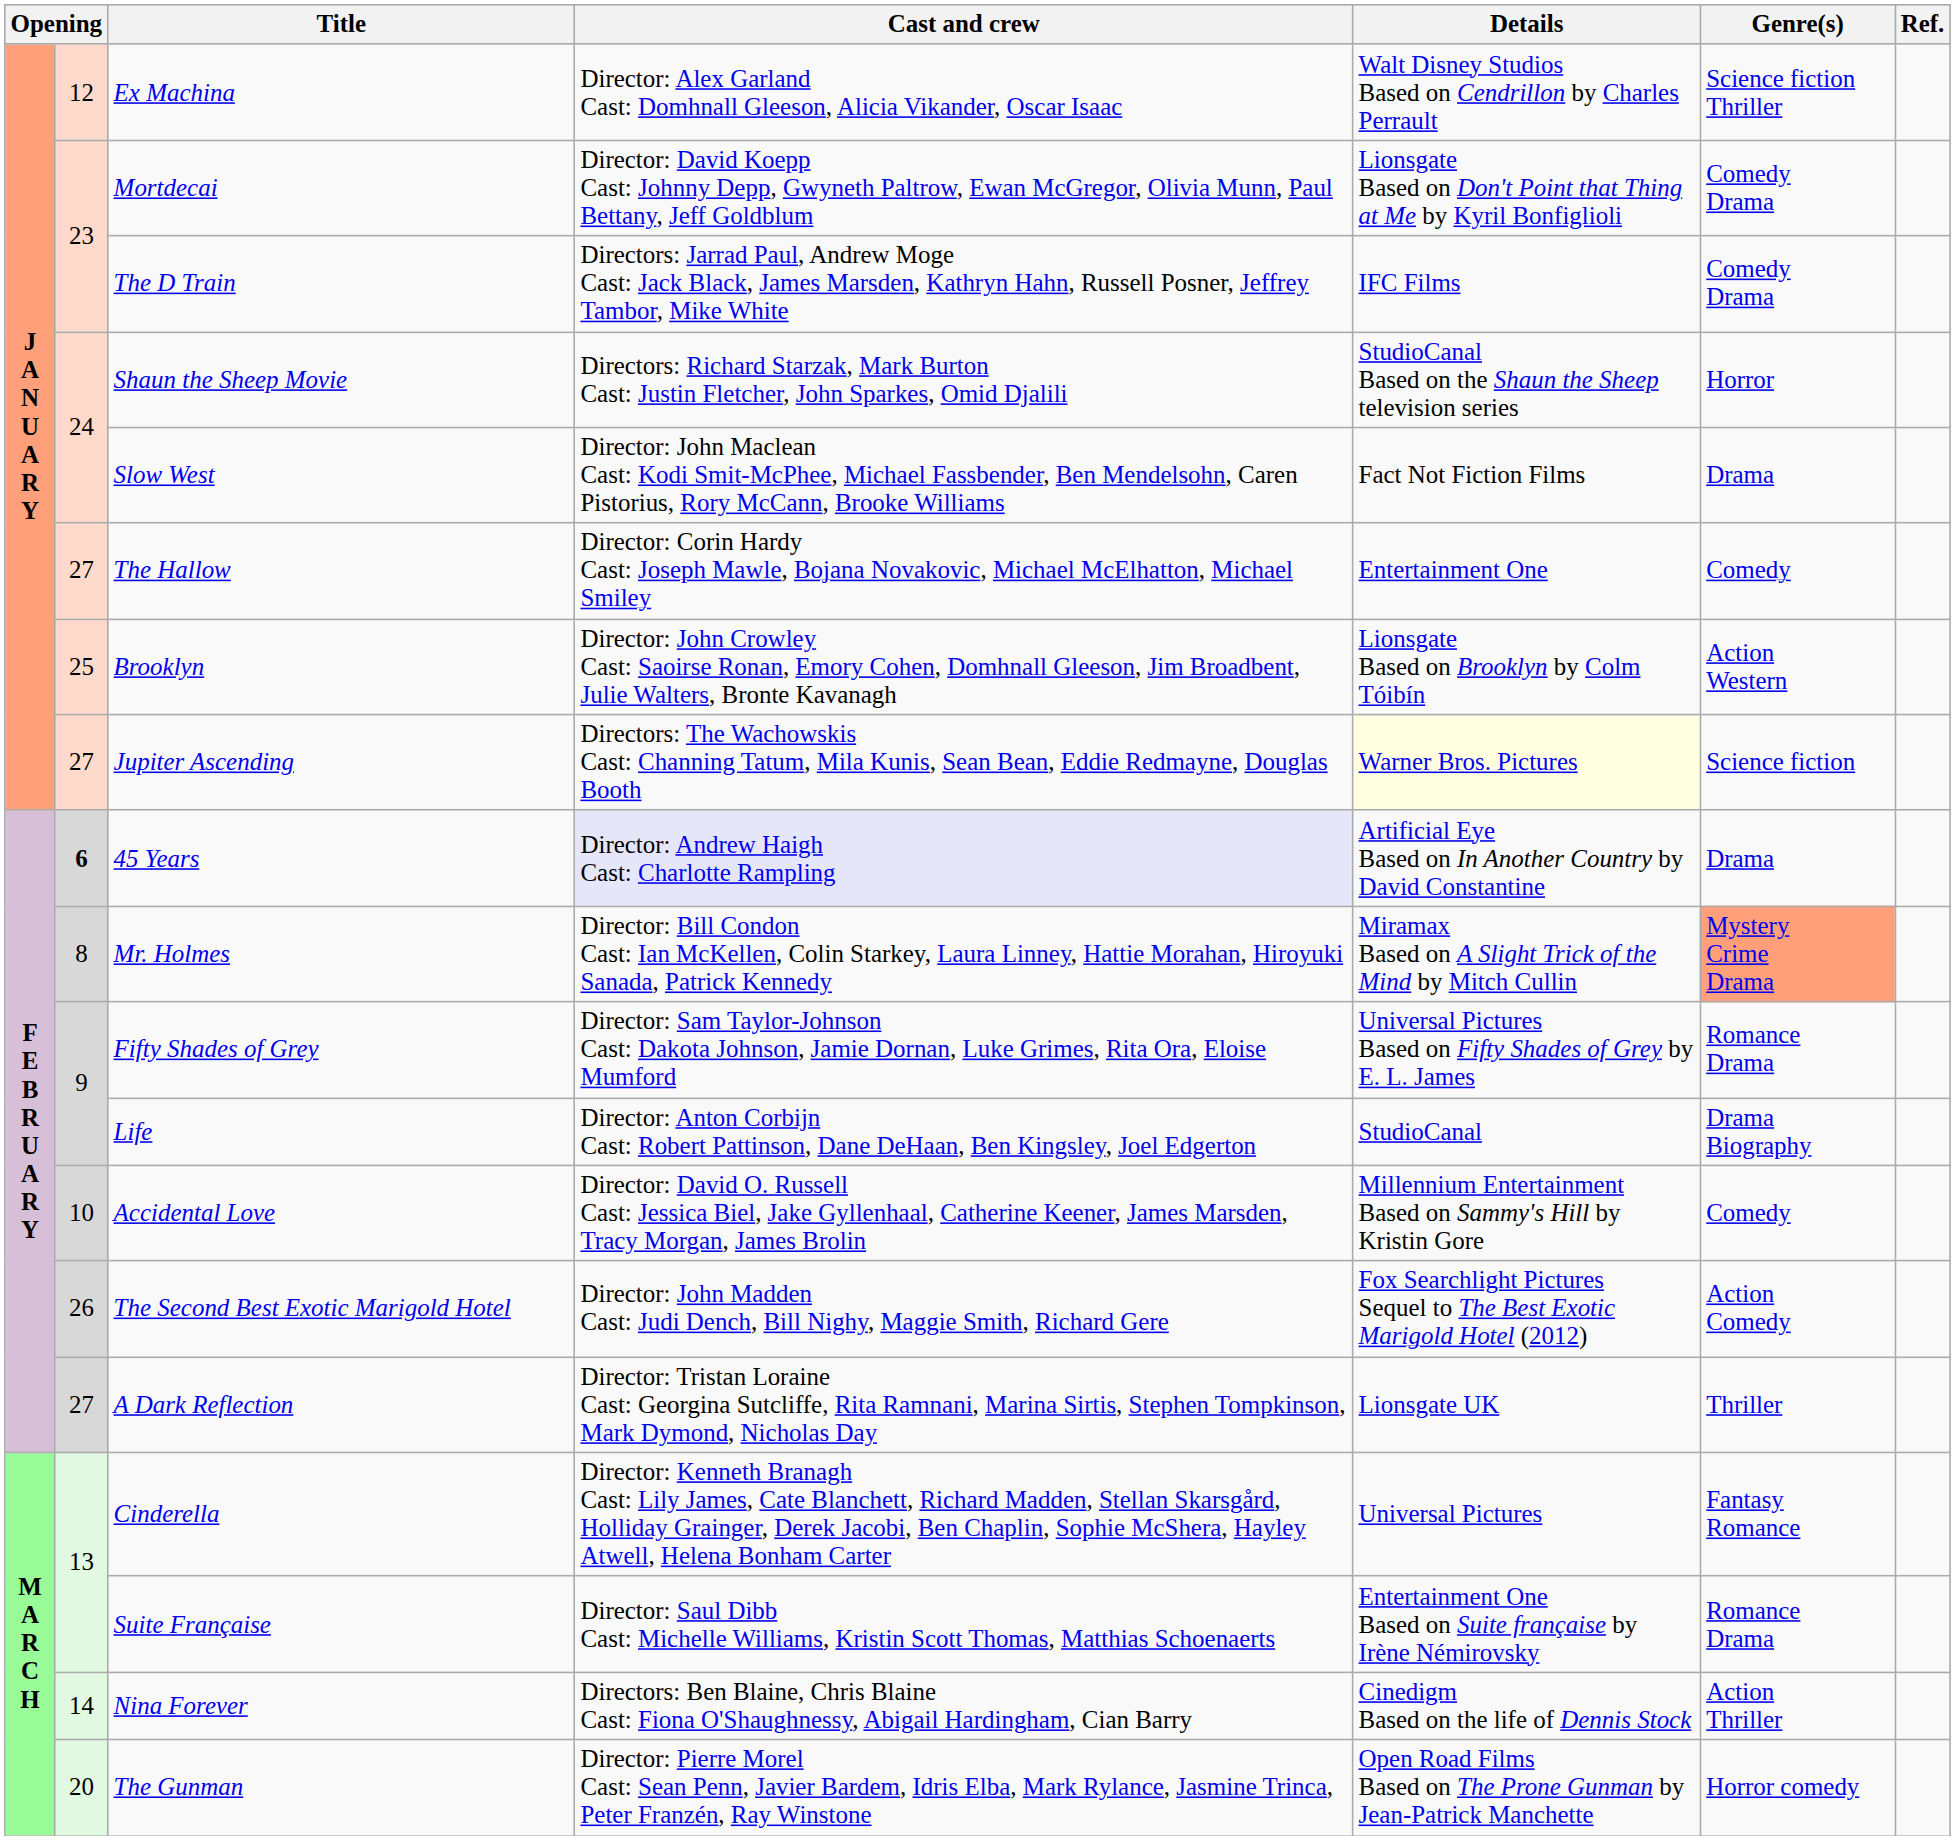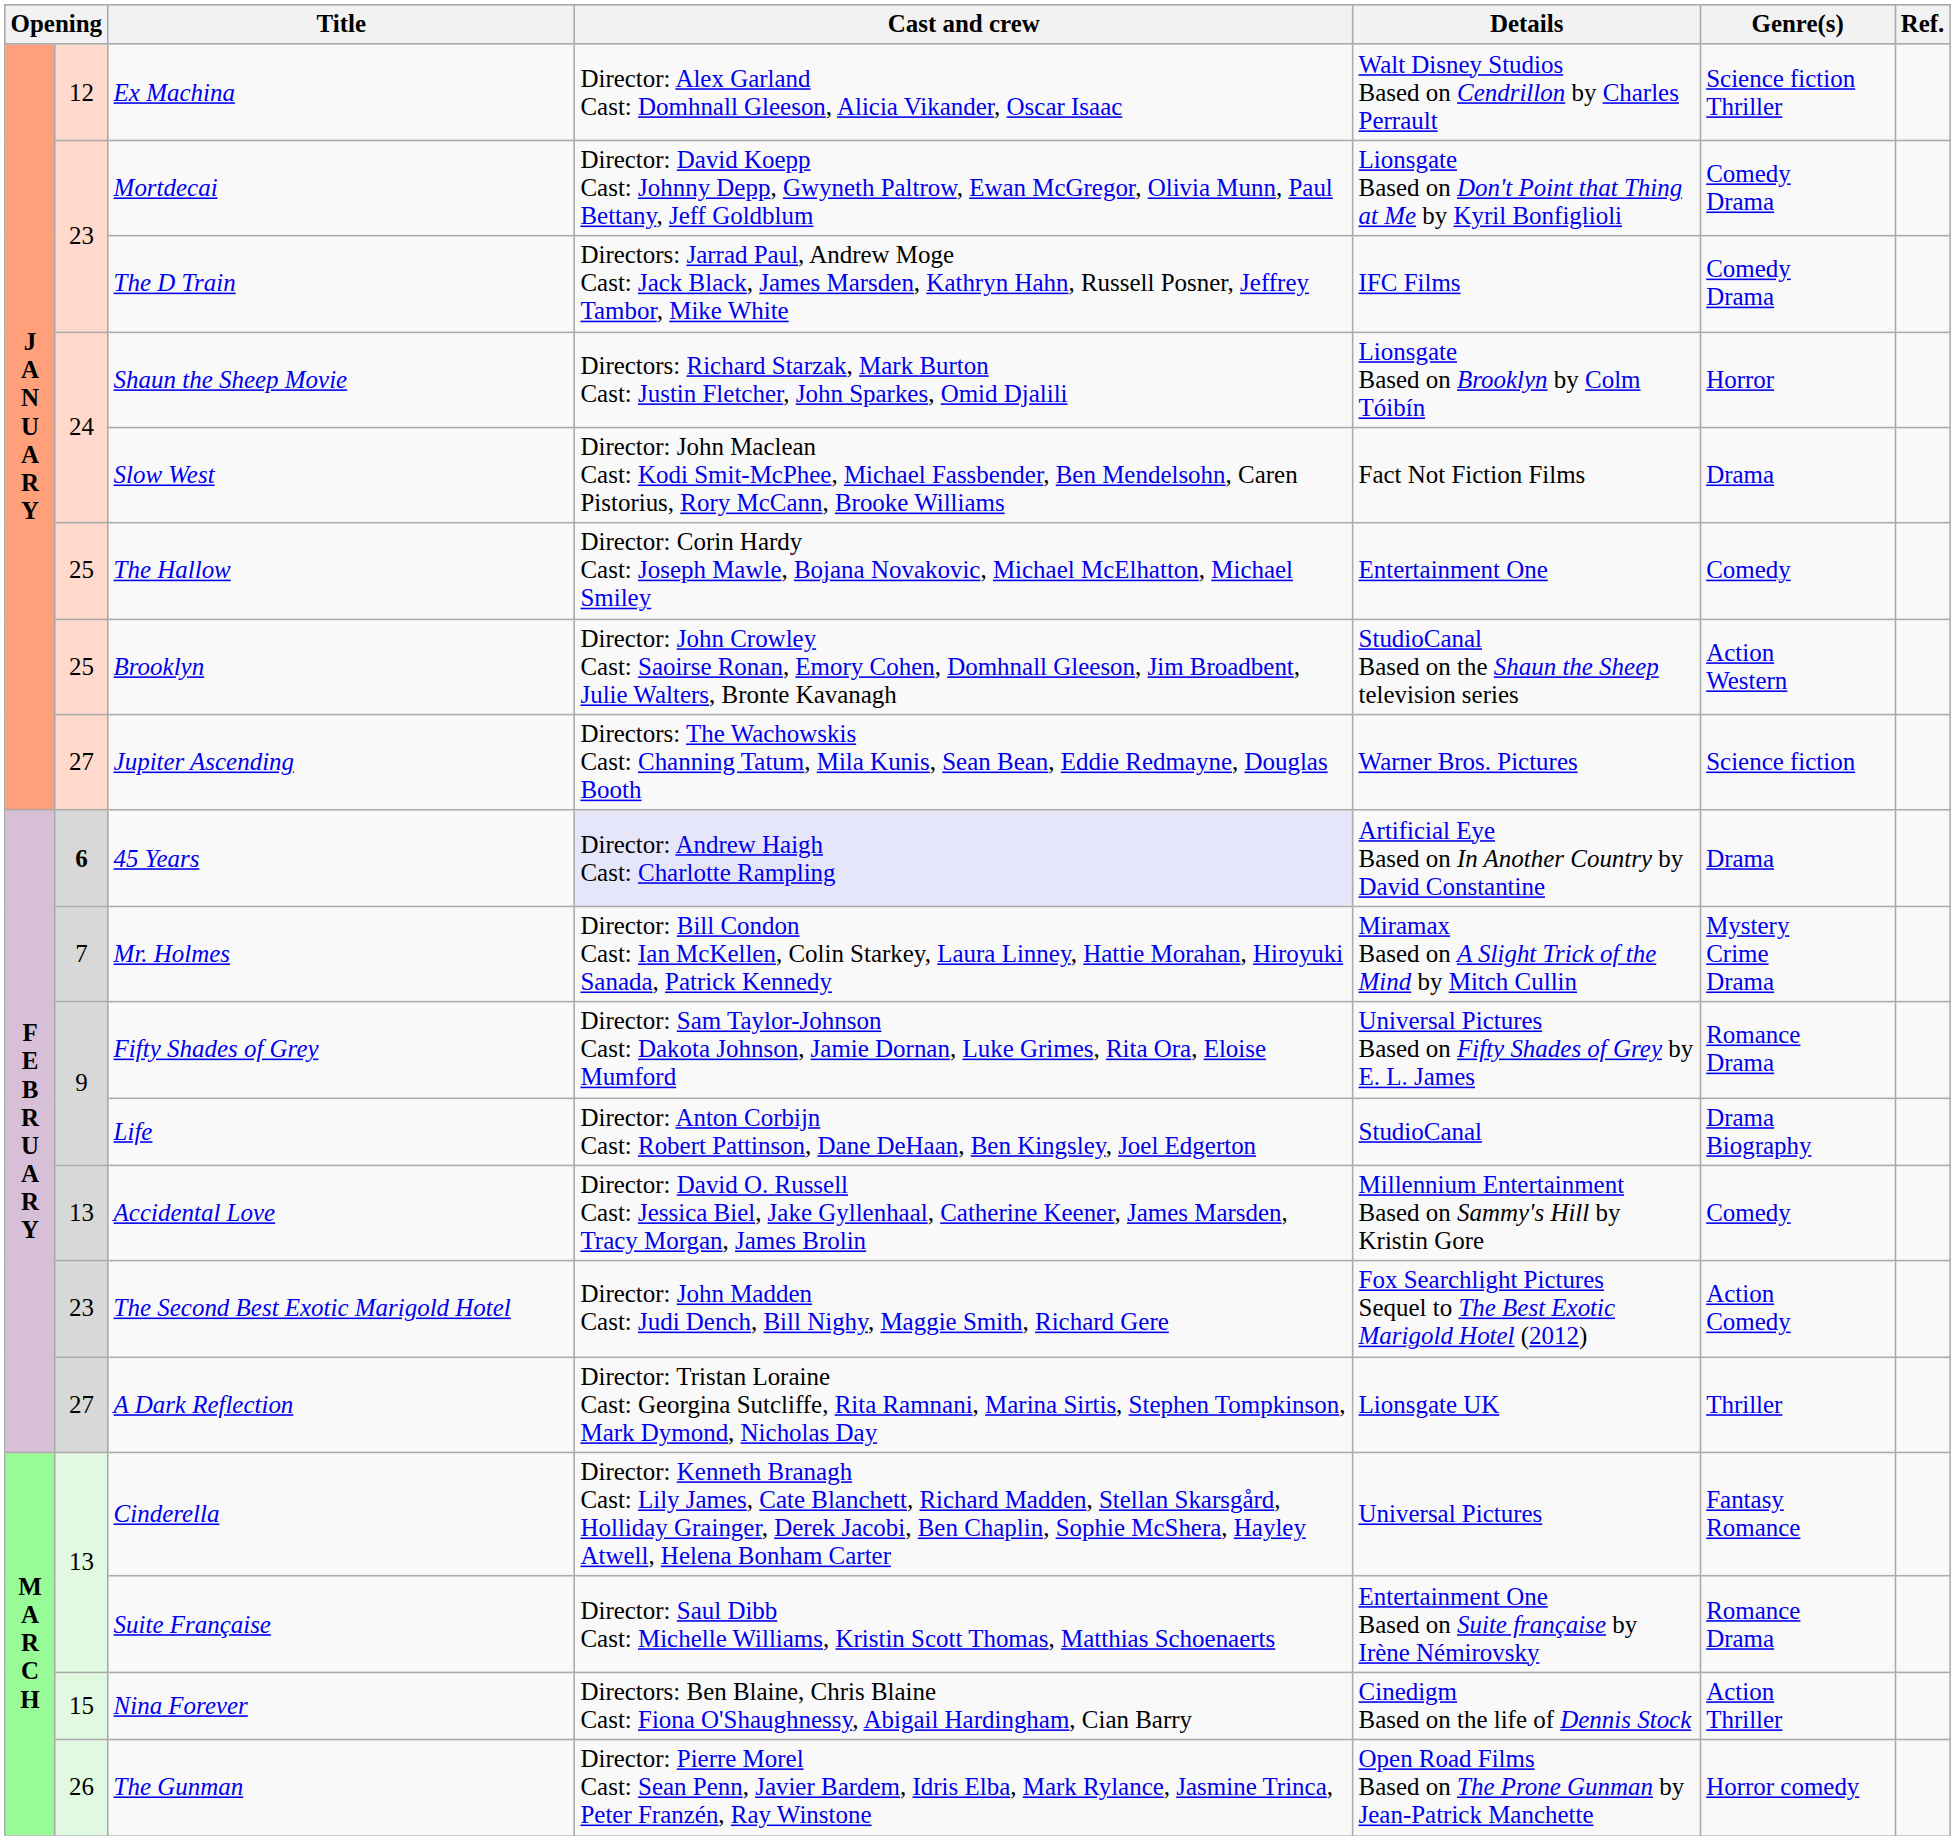(1509, 379) StudioCanal Based on the Shaun the Sheep television series -> (1500, 379) Lionsgate Based on Brooklyn by Colm Tóibín
(82, 570) 27 -> (82, 570) 25
(1500, 666) Lionsgate Based on Brooklyn by Colm Tóibín -> (1509, 666) StudioCanal Based on the Shaun the Sheep television series
(1468, 762) lightyellow background -> (1468, 762) no background
(82, 953) 8 -> (82, 953) 7
(1748, 953) lightsalmon background -> (1748, 953) no background
(82, 1212) 10 -> (82, 1212) 13
(82, 1308) 26 -> (82, 1308) 23
(82, 1705) 14 -> (82, 1705) 15
(82, 1787) 20 -> (82, 1787) 26
